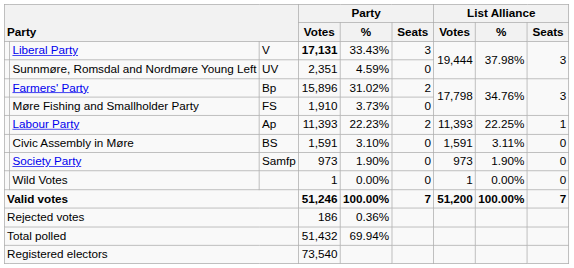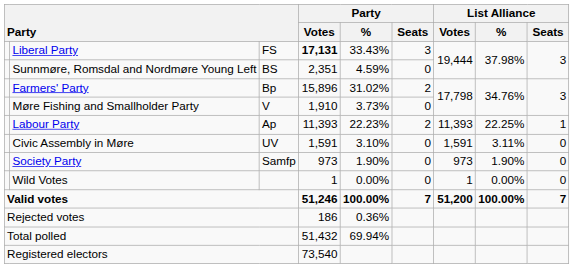(266, 50) V -> (269, 50) FS
(270, 69) UV -> (270, 69) BS
(269, 106) FS -> (266, 106) V
(270, 143) BS -> (270, 143) UV
